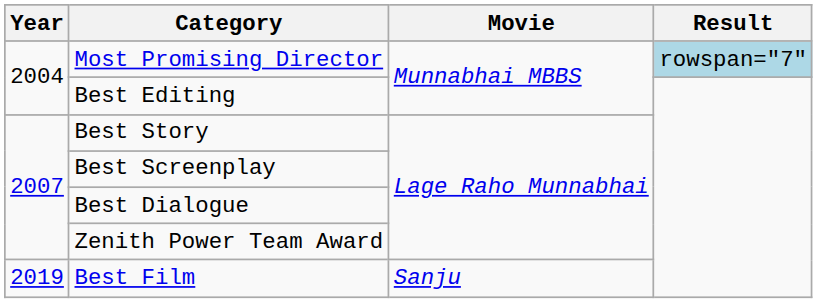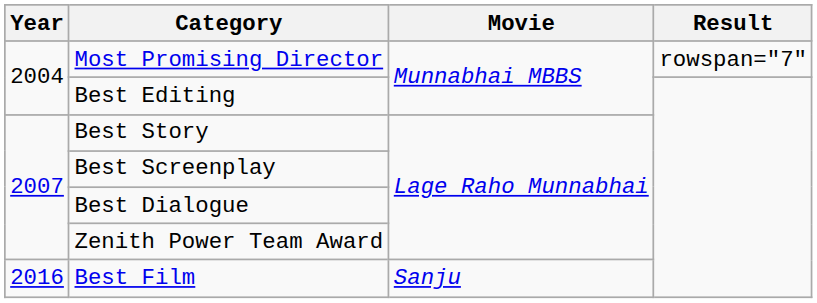(733, 60) lightblue background -> (733, 60) no background
(37, 278) 2019 -> (37, 278) 2016
